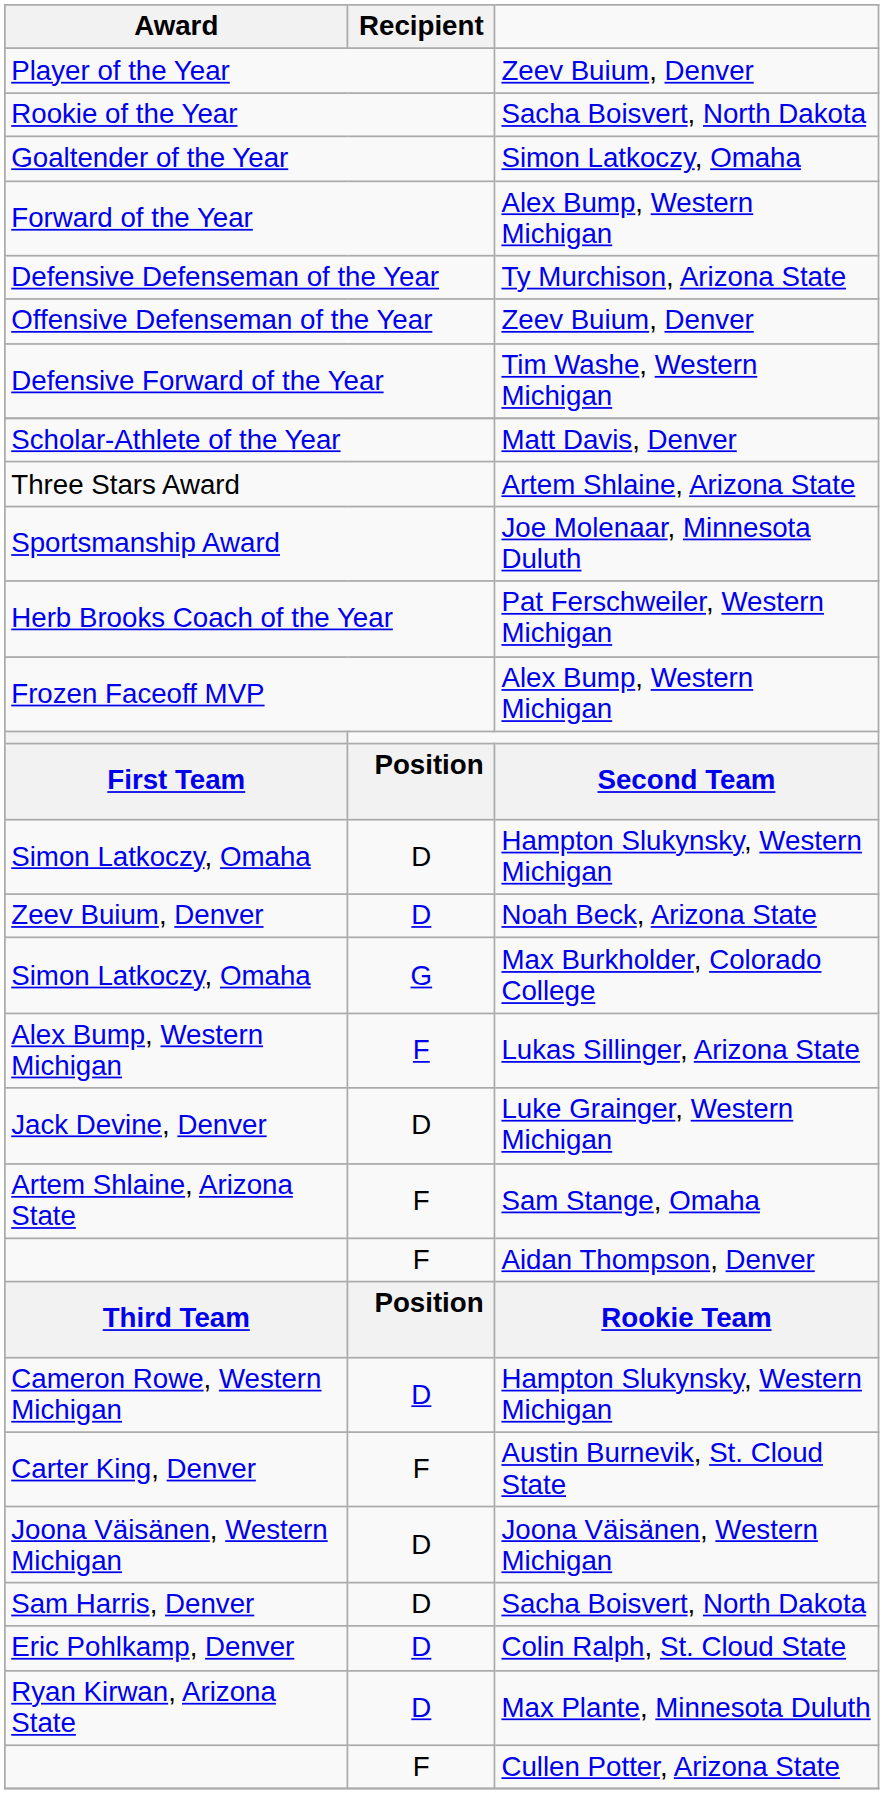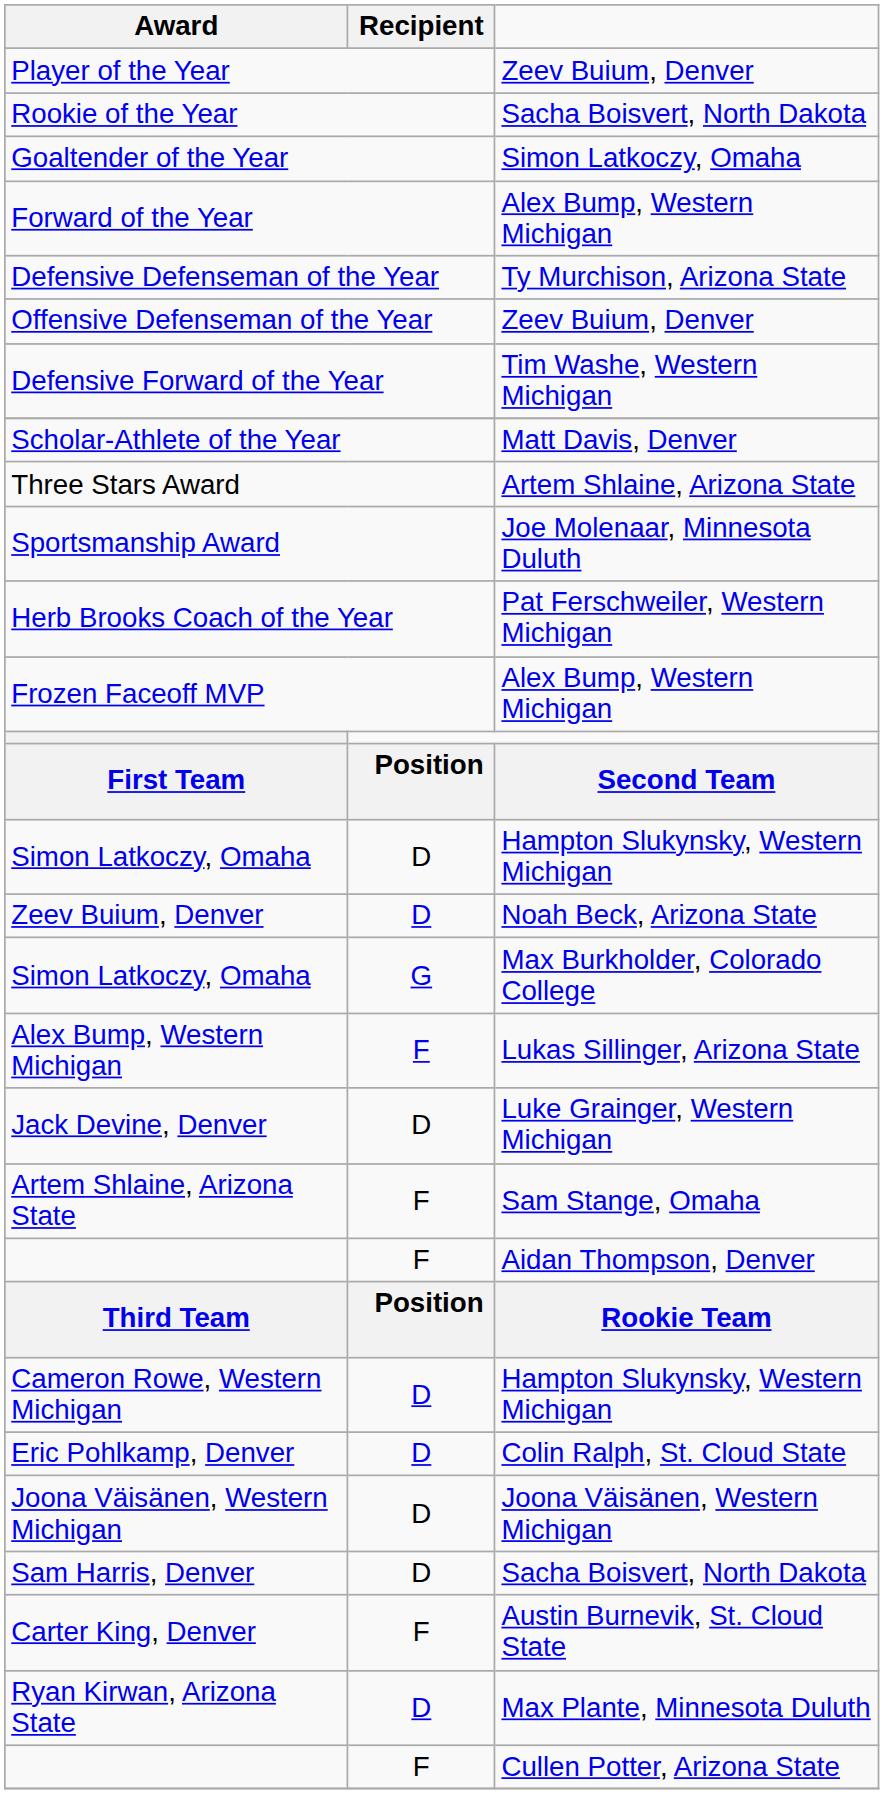rows swapped: (153, 1647) <-> (134, 1469)
